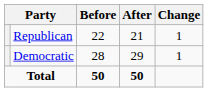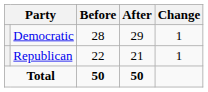rows swapped: (44, 55) <-> (43, 35)
